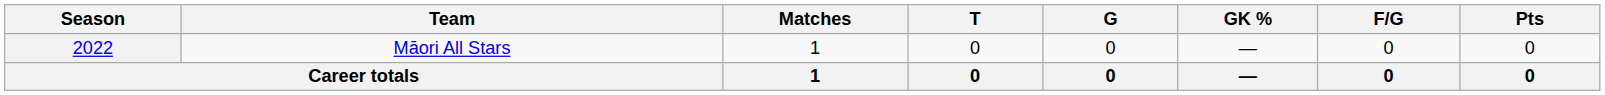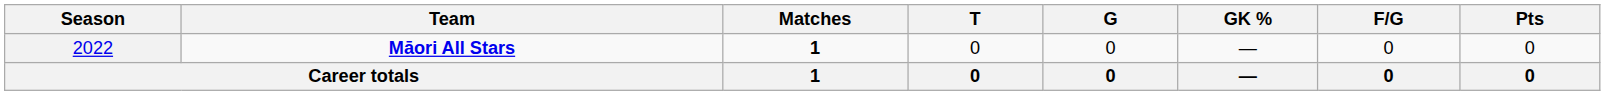(452, 48) normal -> (452, 48) bold
(815, 48) normal -> (815, 48) bold
